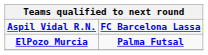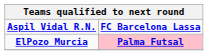(150, 42) no background -> (150, 42) pink background
